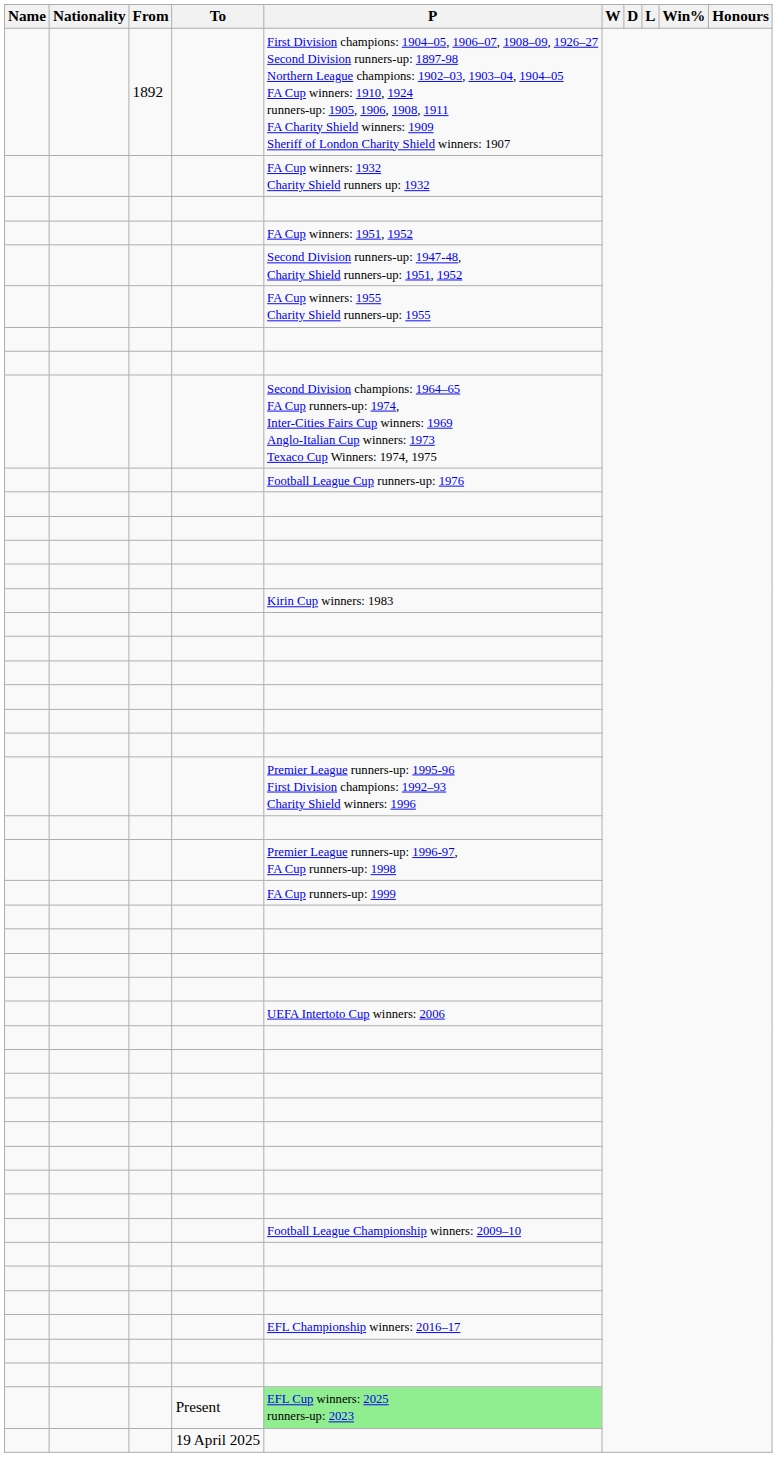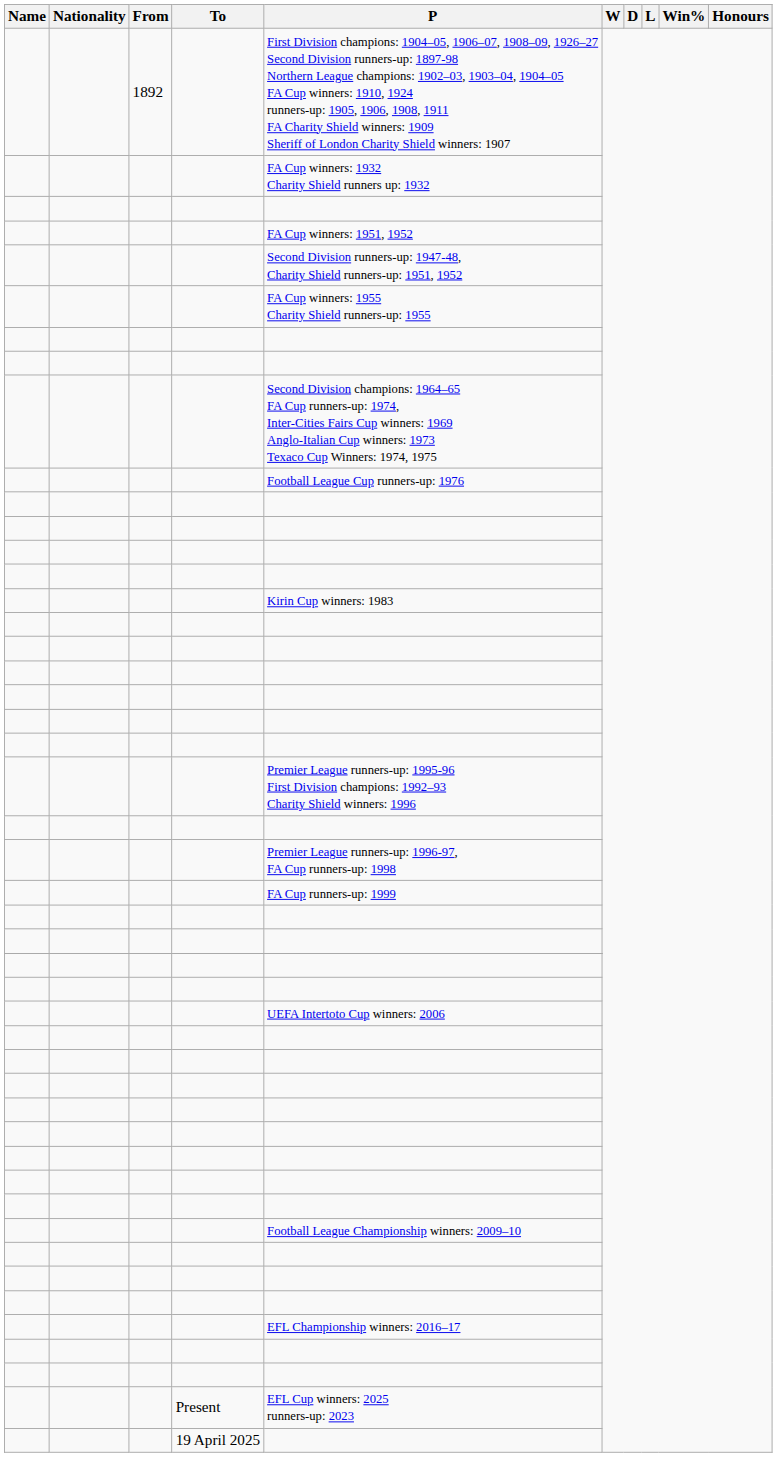(328, 1408) lightgreen background -> (328, 1408) no background
